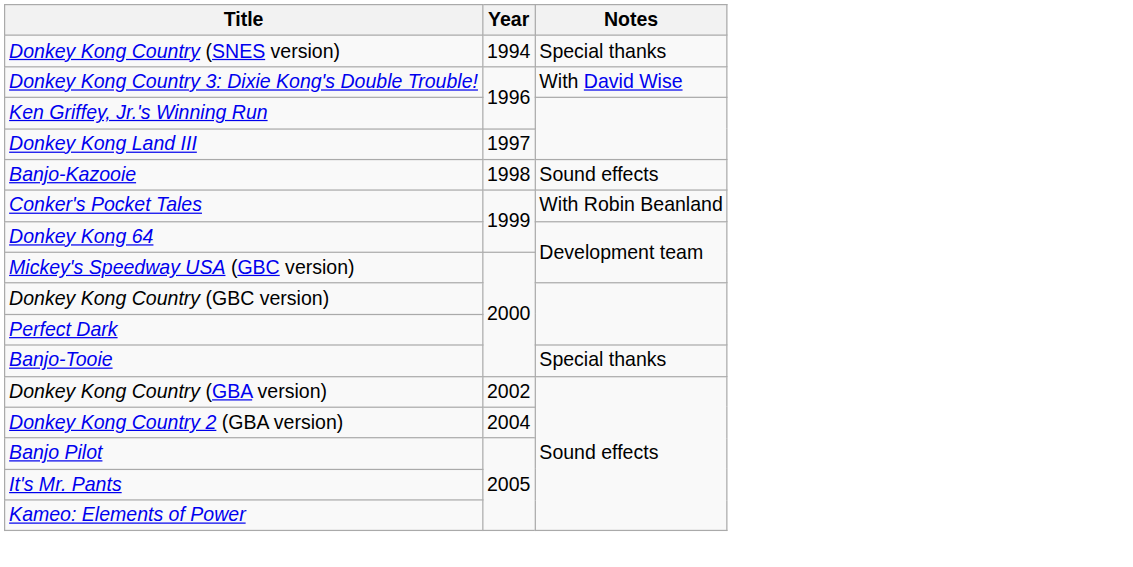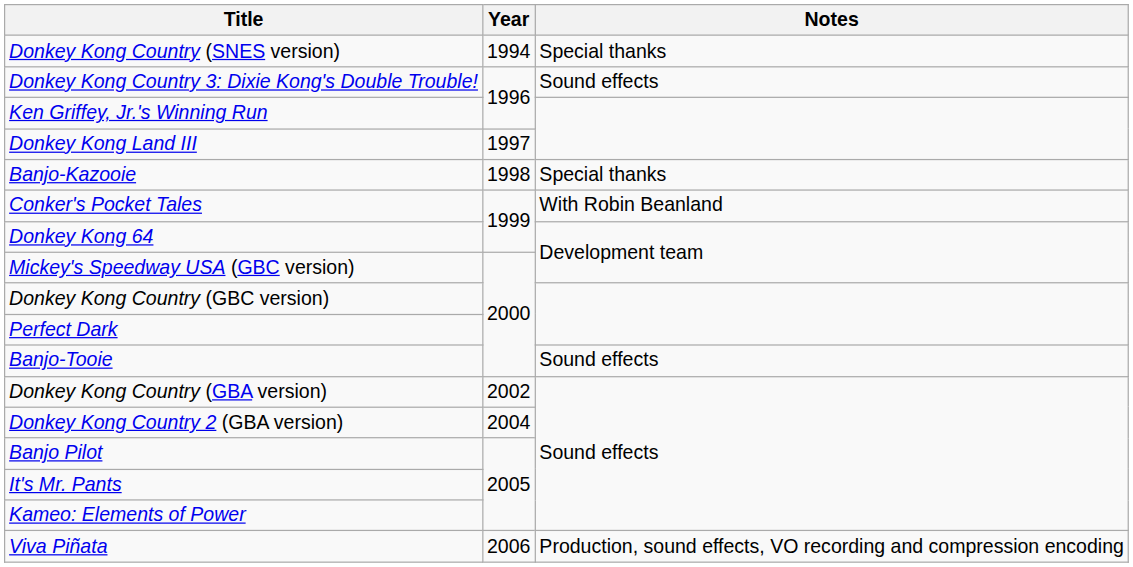(611, 81) With David Wise -> (599, 81) Sound effects
(599, 174) Sound effects -> (603, 174) Special thanks
(603, 360) Special thanks -> (599, 360) Sound effects
+ row: (58, 546)
